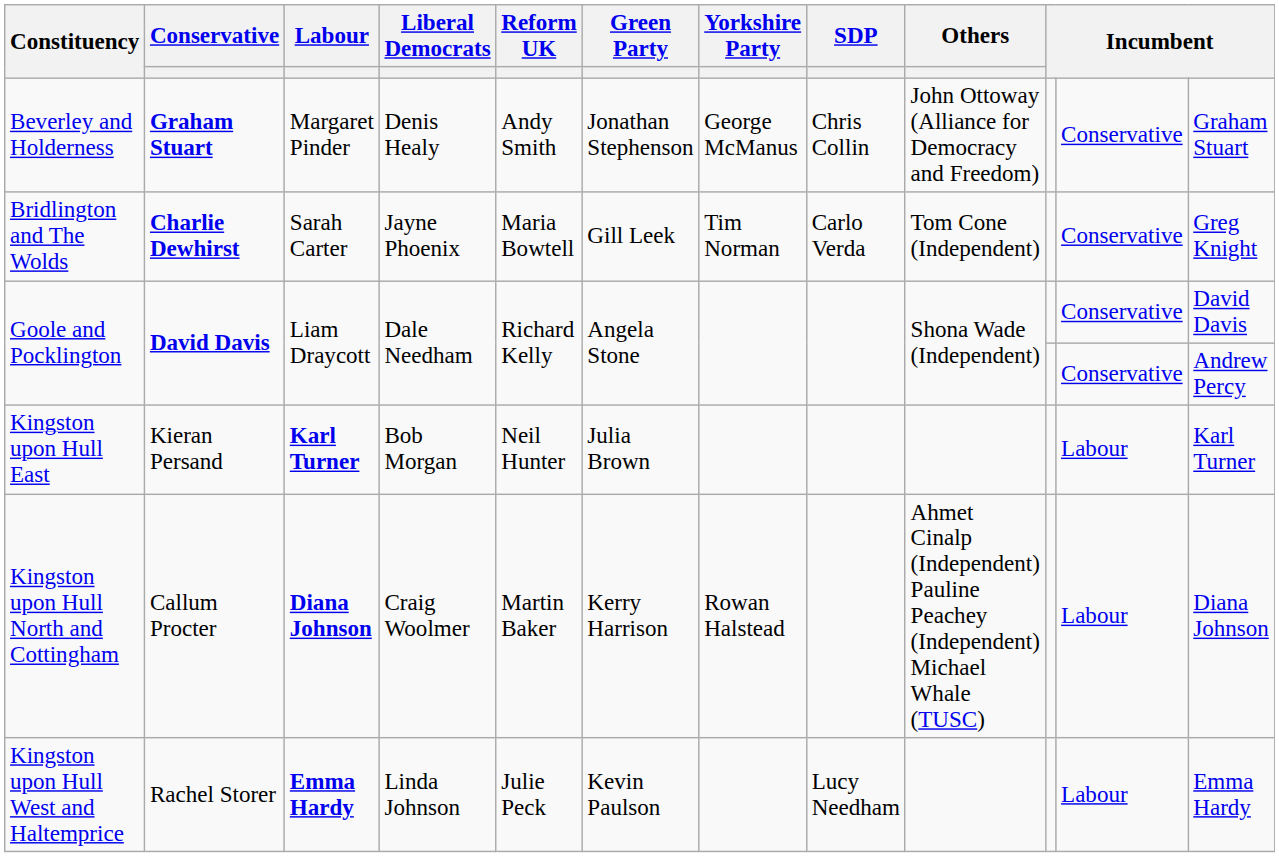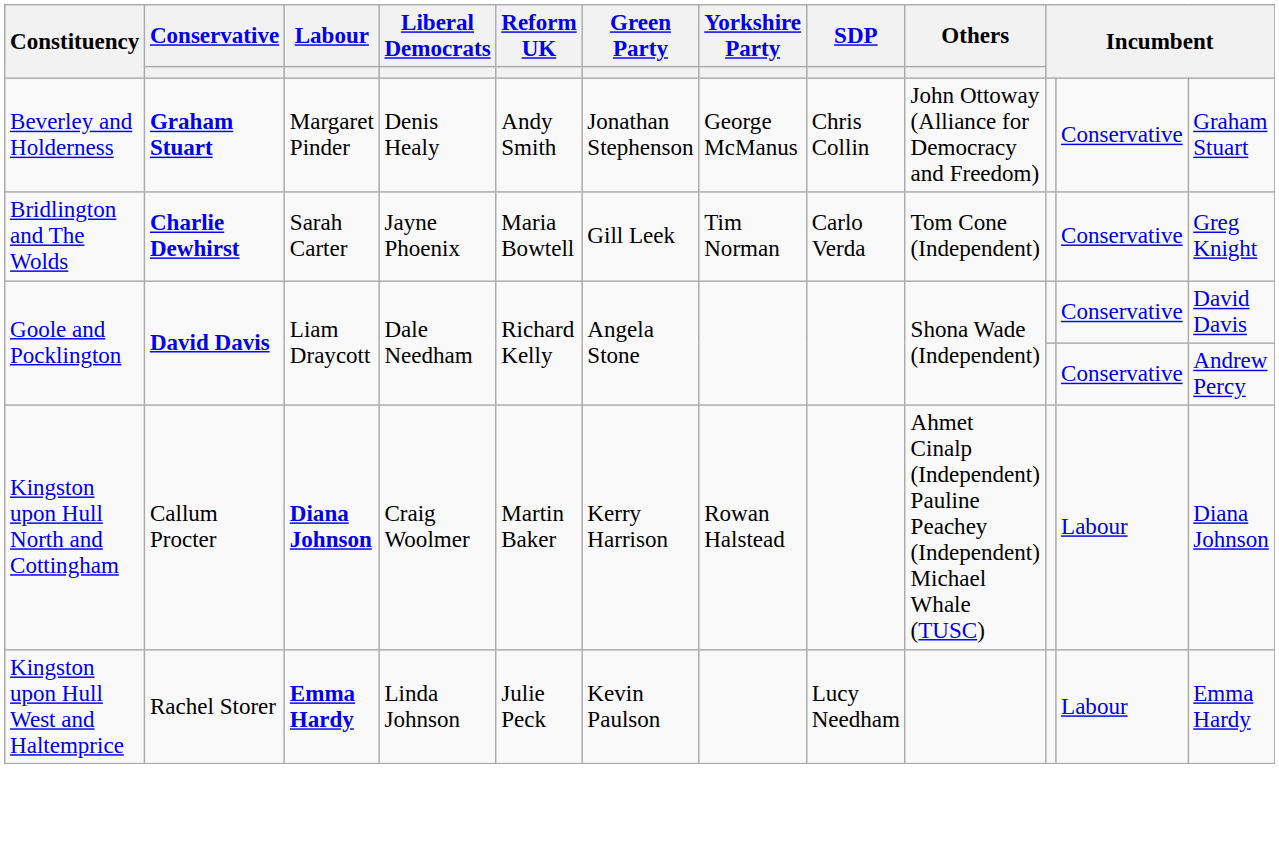- row: (56, 449)
